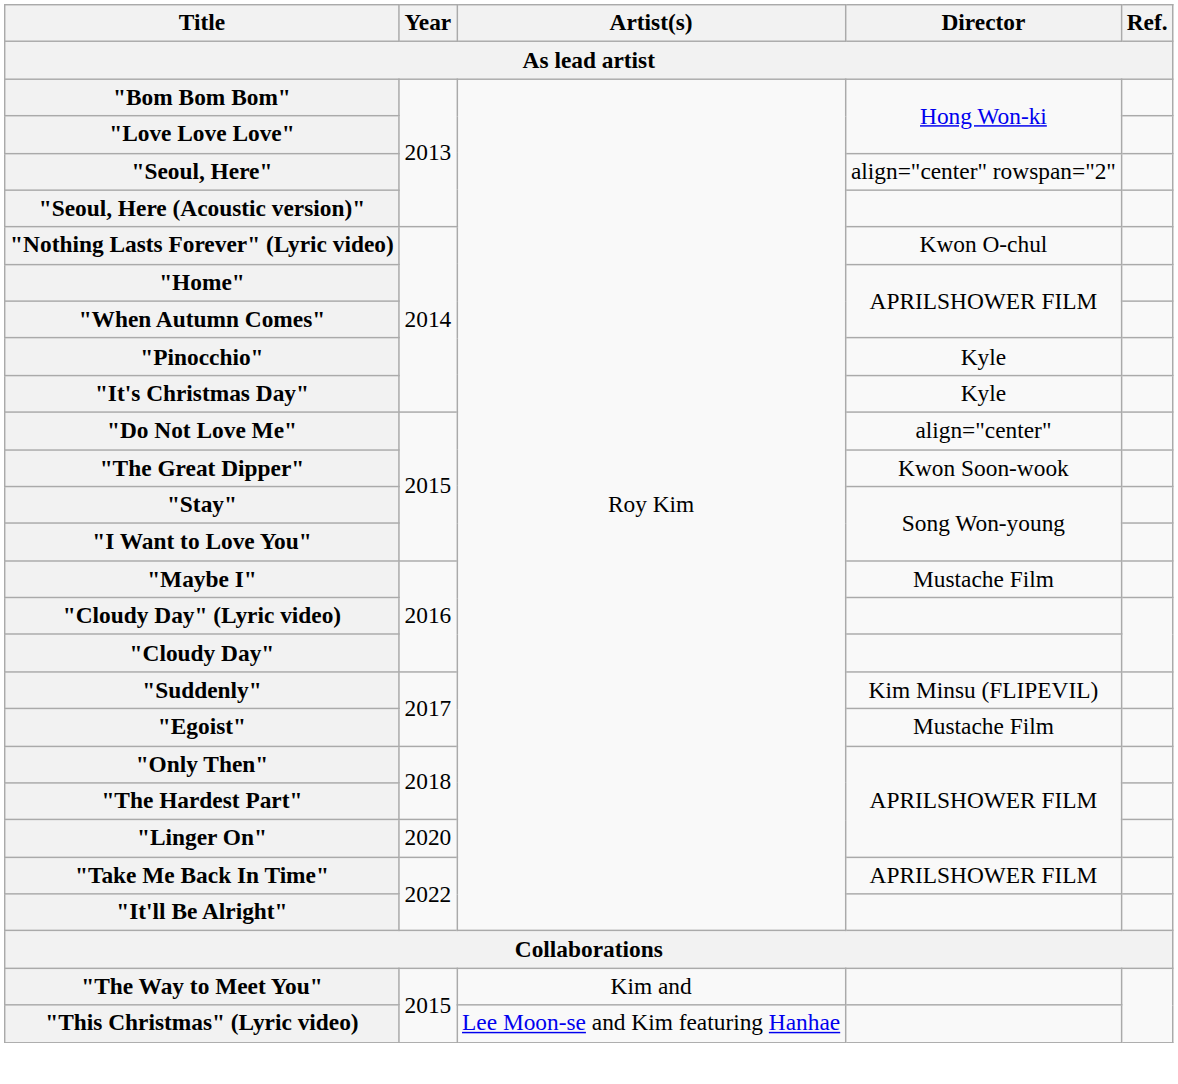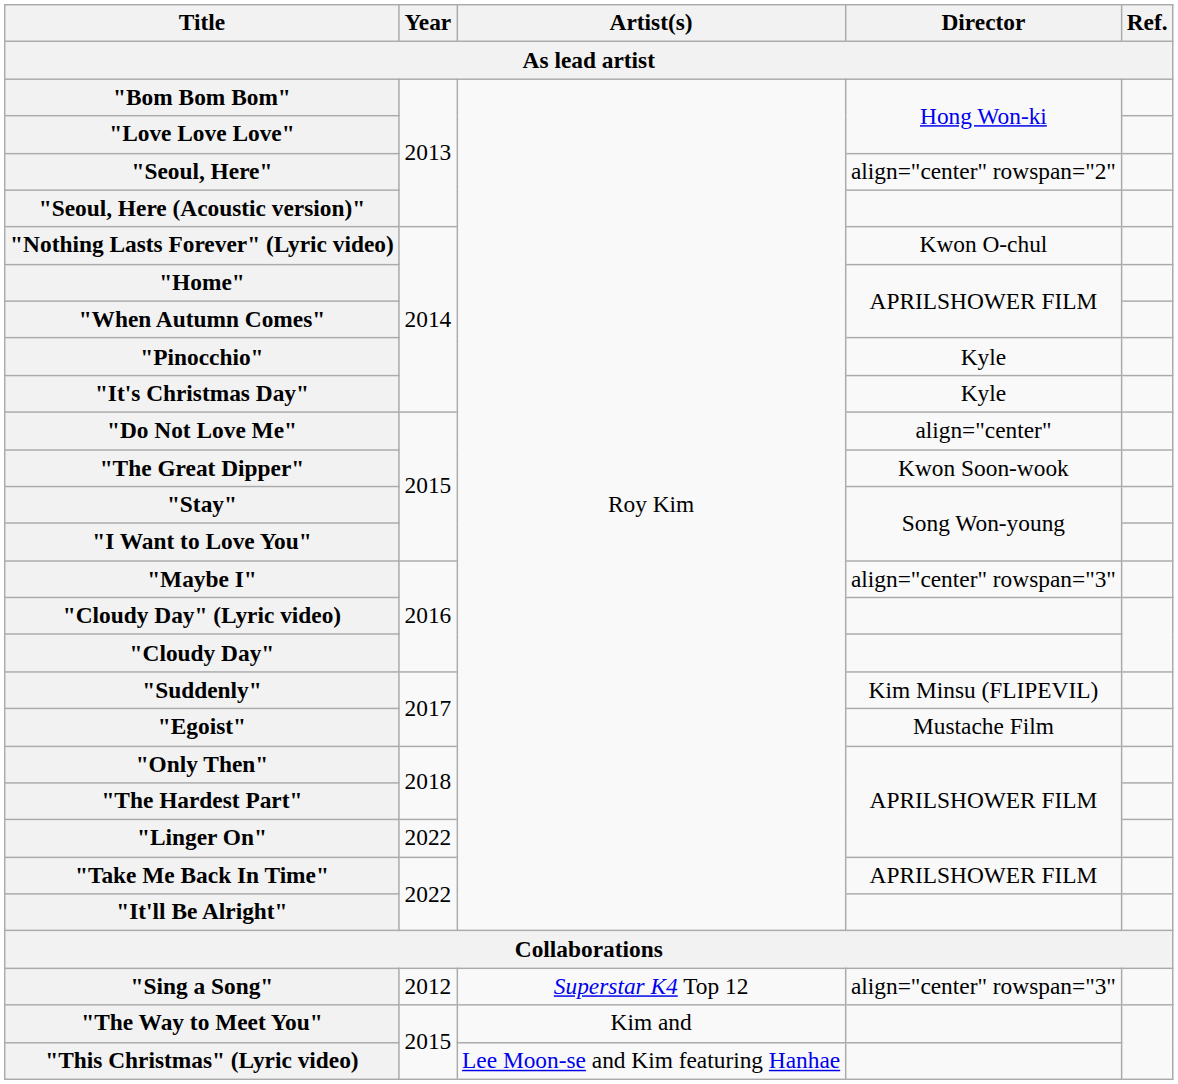(983, 578) Mustache Film -> (983, 578) align="center" rowspan="3"
(428, 838) 2020 -> (428, 838) 2022
+ row: (202, 986)
